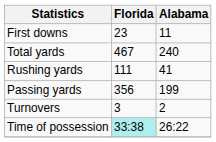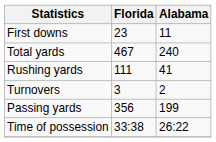rows swapped: (44, 89) <-> (34, 108)
(129, 127) paleturquoise background -> (129, 127) no background
